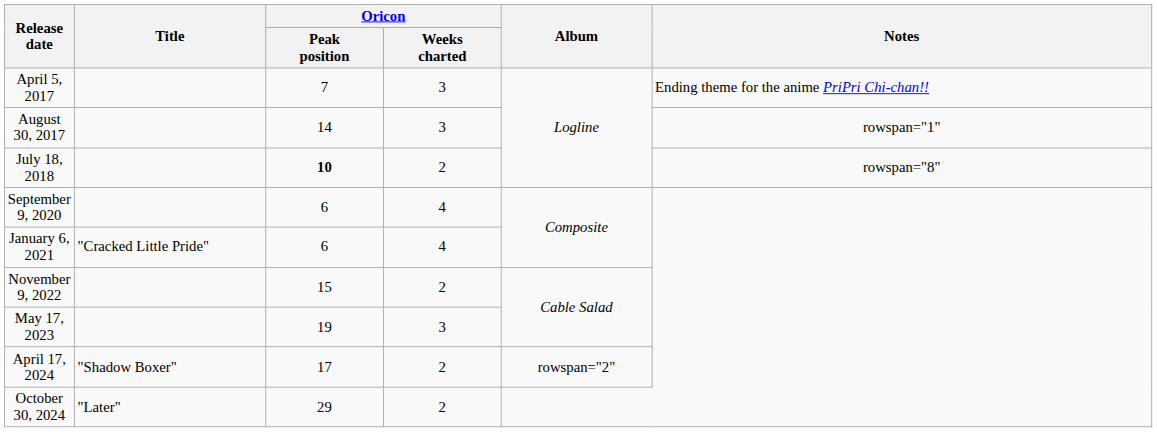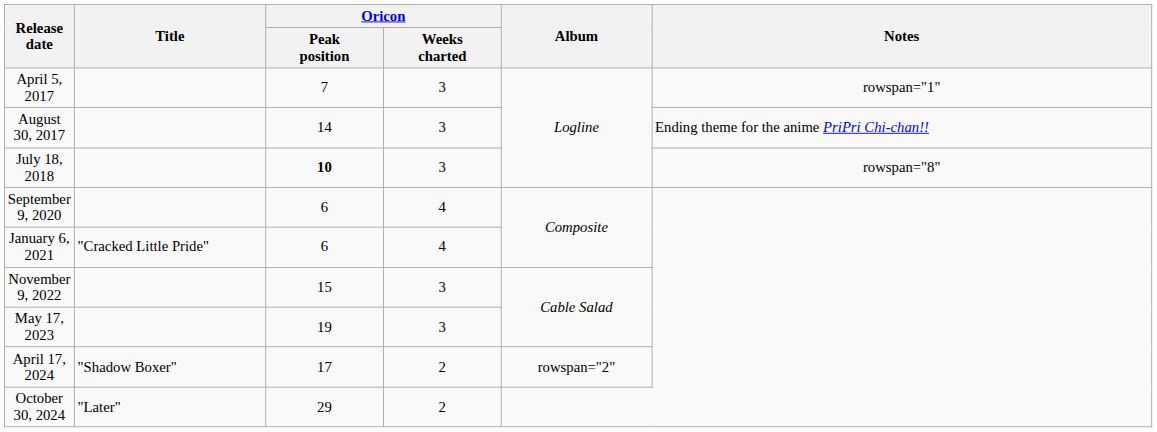(792, 87) Ending theme for the anime PriPri Chi-chan!! -> (902, 87) rowspan="1"
(902, 127) rowspan="1" -> (792, 127) Ending theme for the anime PriPri Chi-chan!!
(442, 167) 2 -> (442, 167) 3
(442, 287) 2 -> (442, 287) 3
